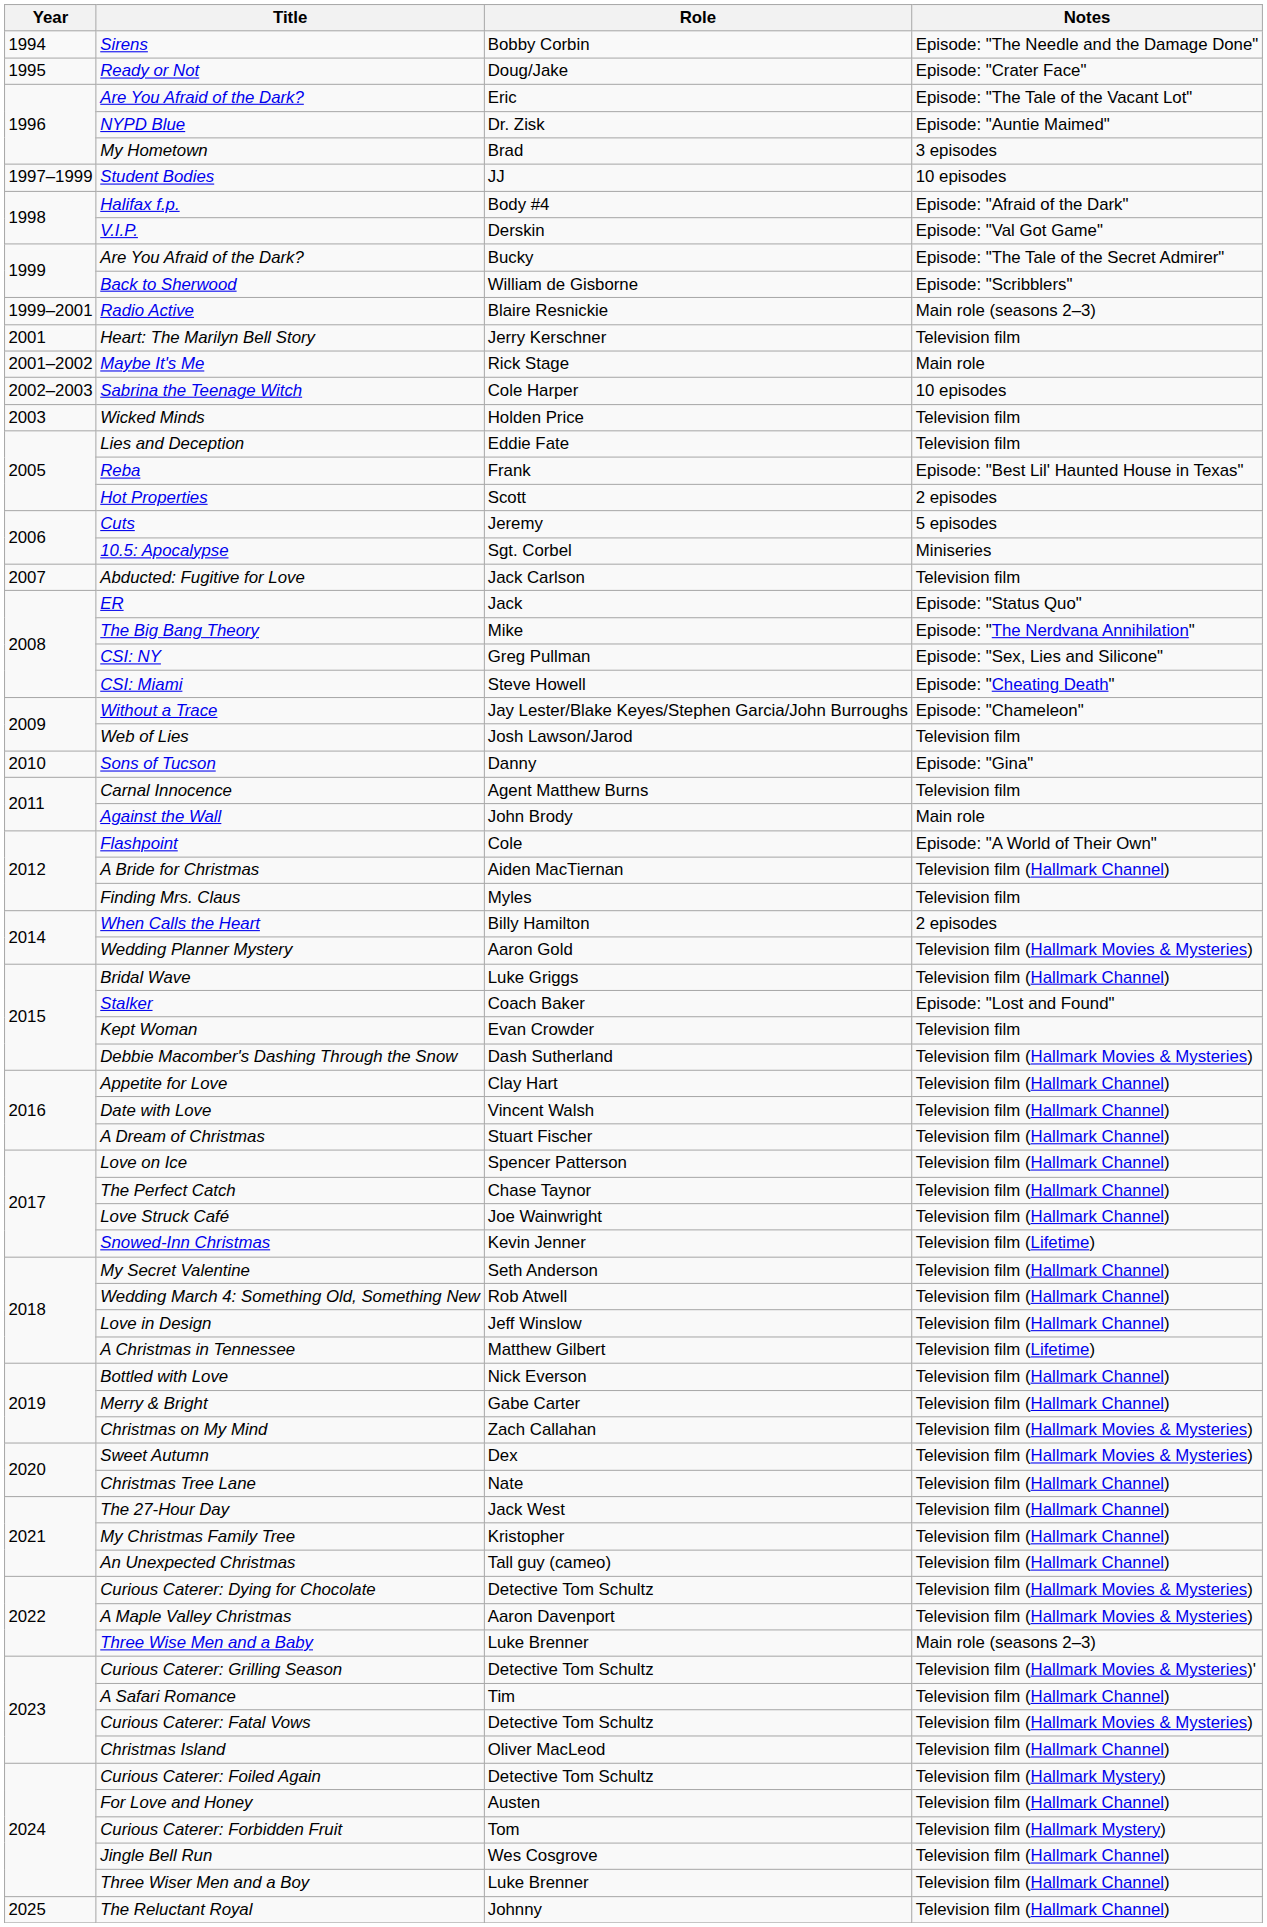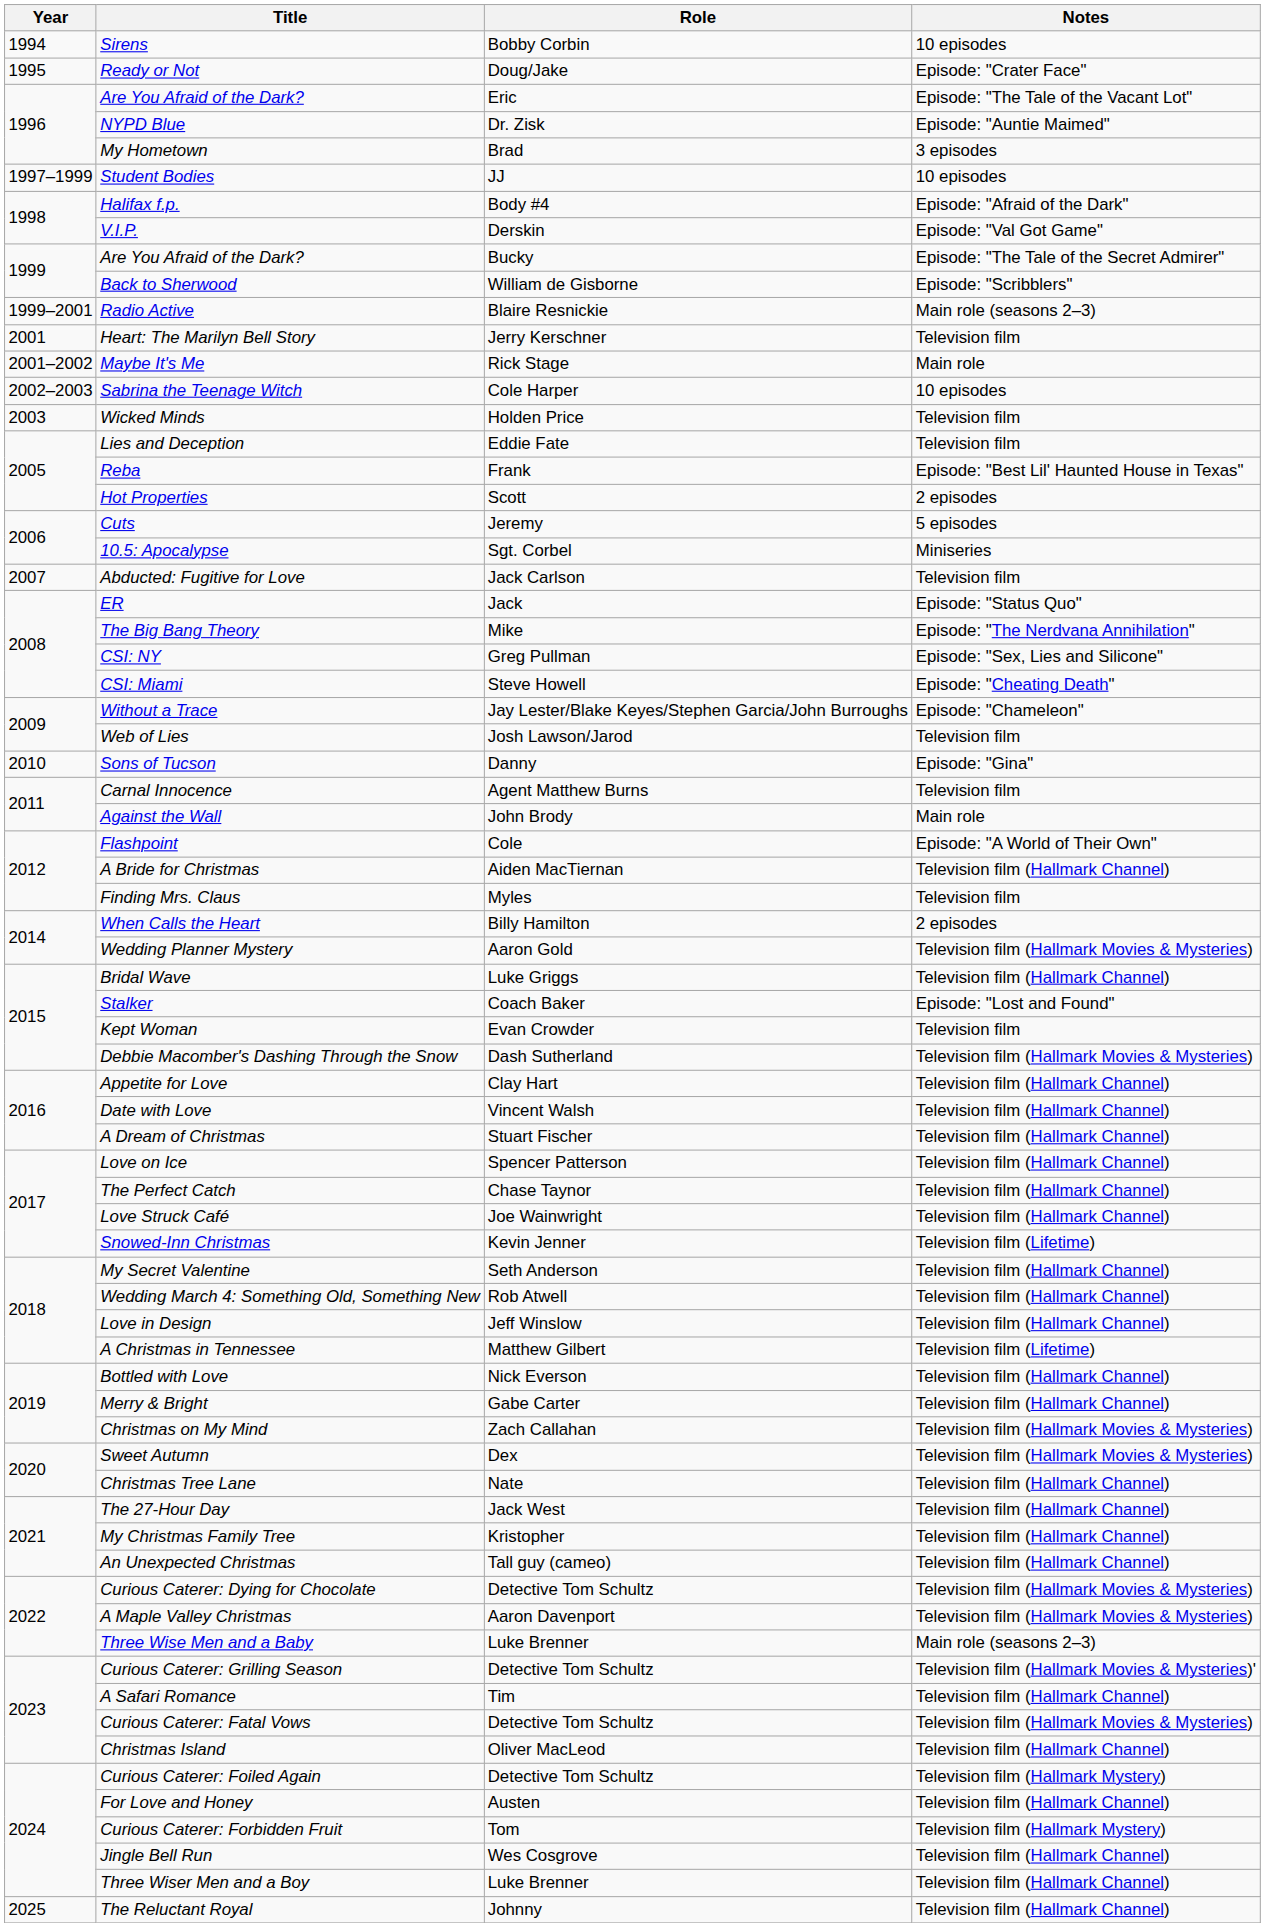(1087, 44) Episode: "The Needle and the Damage Done" -> (961, 44) 10 episodes
